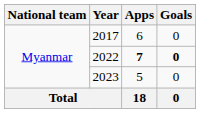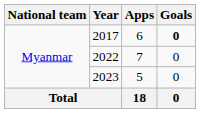(176, 35) normal -> (176, 35) bold
(139, 56) bold -> (139, 56) normal
(176, 56) bold -> (176, 56) normal
